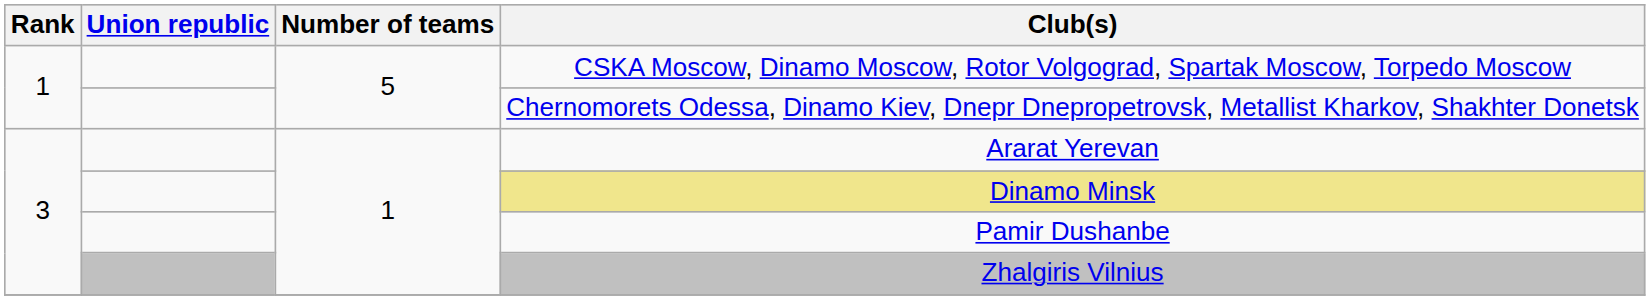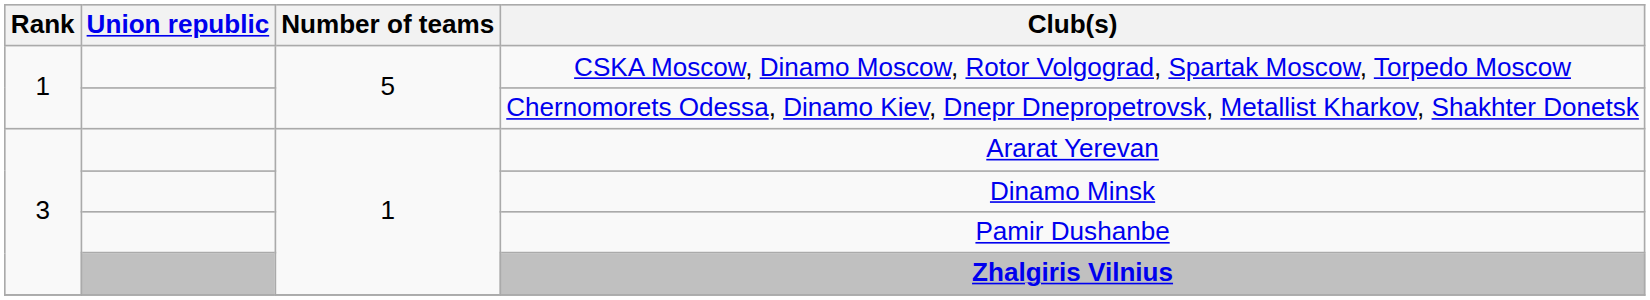(1073, 190) khaki background -> (1073, 190) no background
(1073, 273) normal -> (1073, 273) bold
